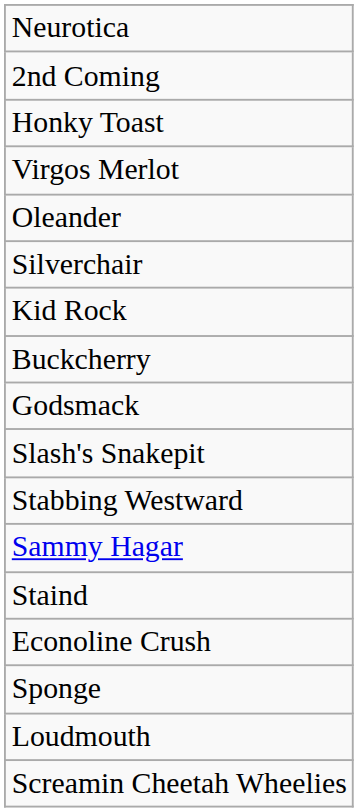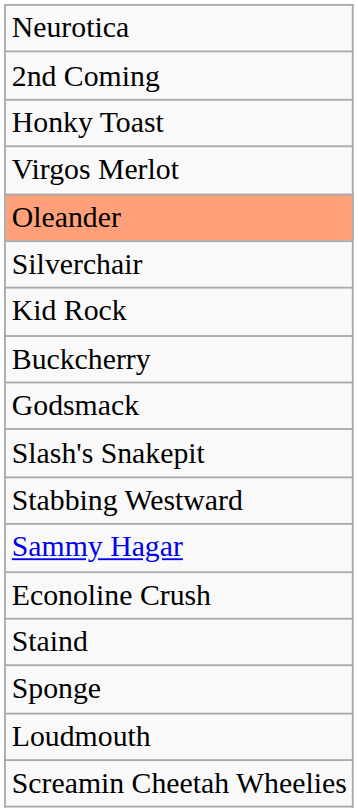(66, 216) no background -> (66, 216) lightsalmon background
(50, 594) Staind -> (111, 594) Econoline Crush
(111, 641) Econoline Crush -> (50, 641) Staind
